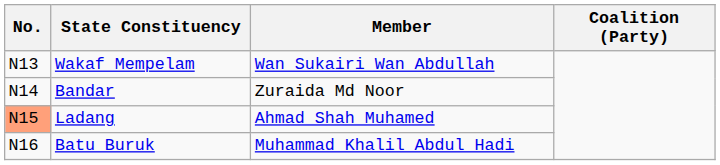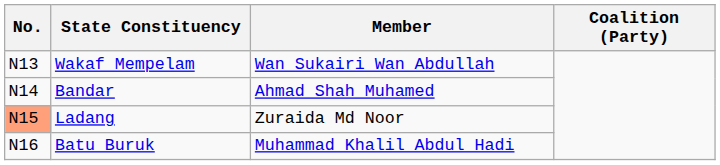(330, 92) Zuraida Md Noor -> (345, 92) Ahmad Shah Muhamed
(345, 119) Ahmad Shah Muhamed -> (330, 119) Zuraida Md Noor
